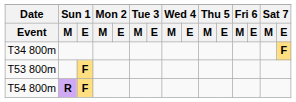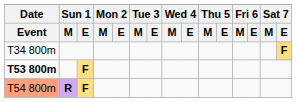(32, 69) normal -> (32, 69) bold
(32, 88) no background -> (31, 88) lightsalmon background
